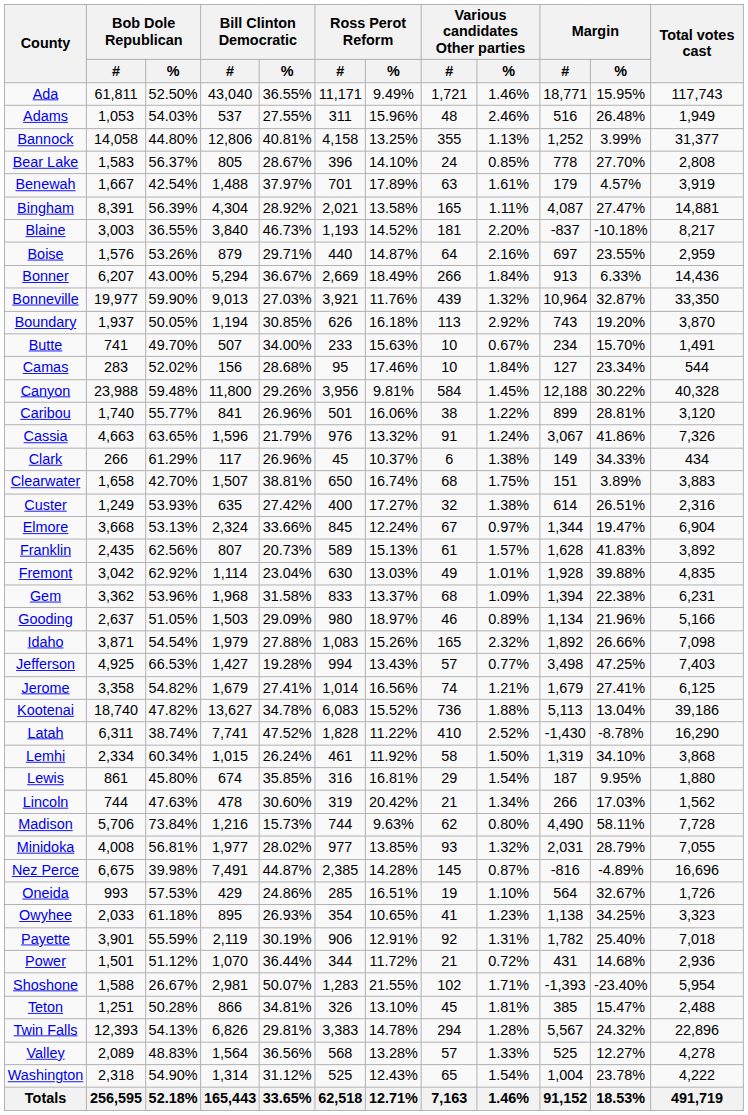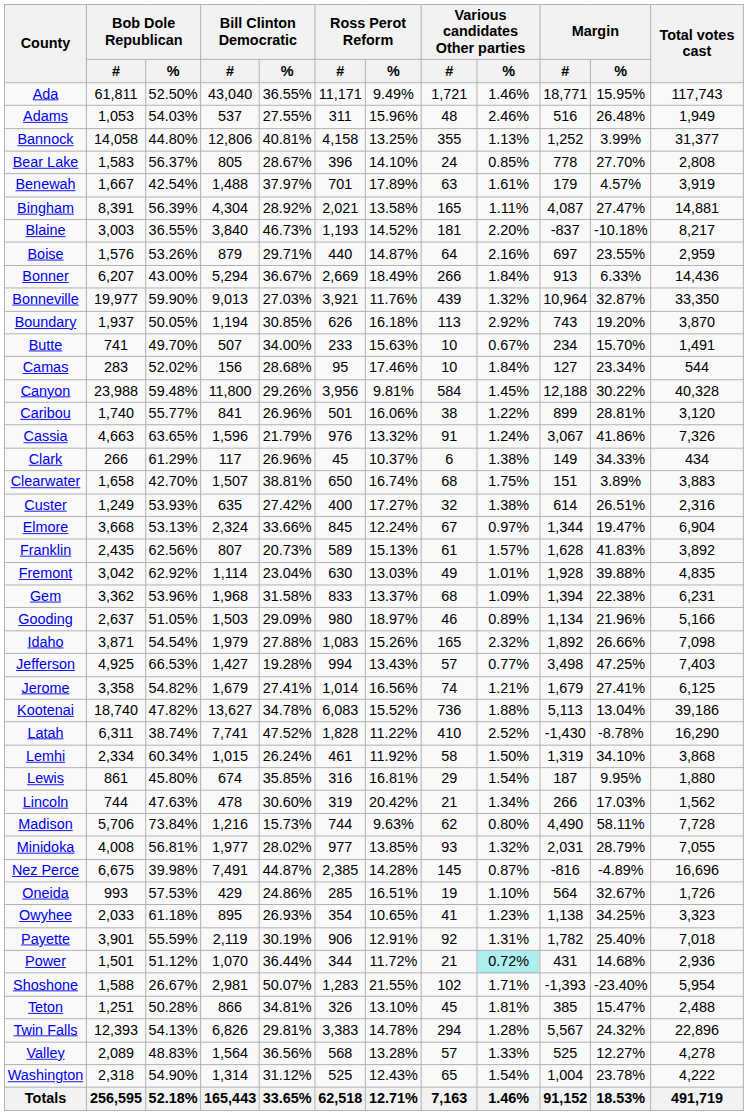(509, 961) no background -> (509, 961) paleturquoise background
